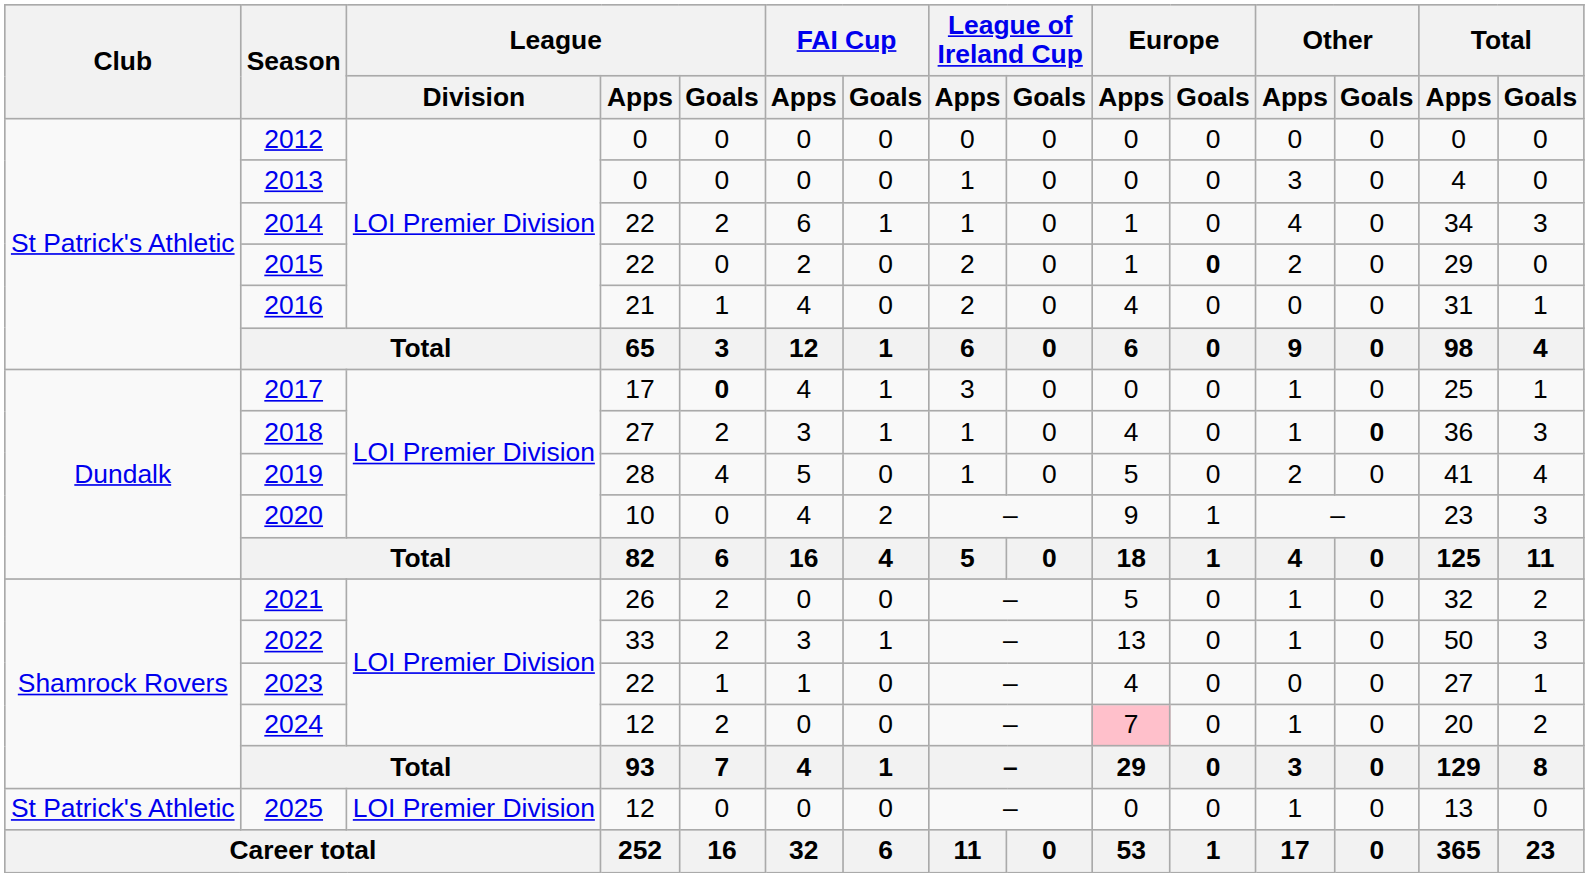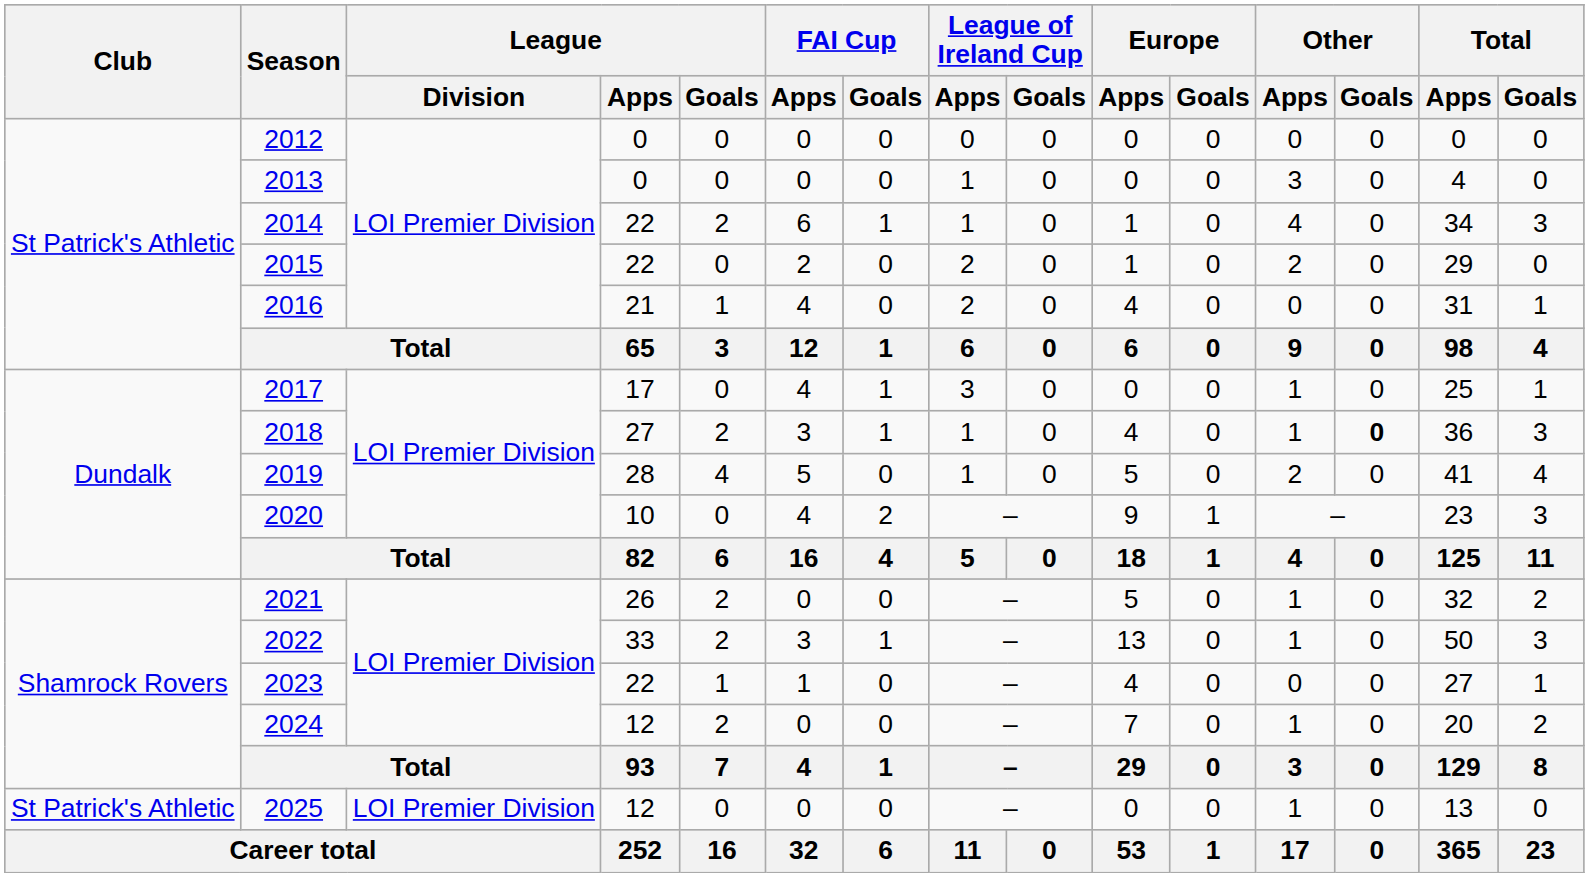(1213, 264) bold -> (1213, 264) normal
(722, 390) bold -> (722, 390) normal
(1131, 725) pink background -> (1131, 725) no background
